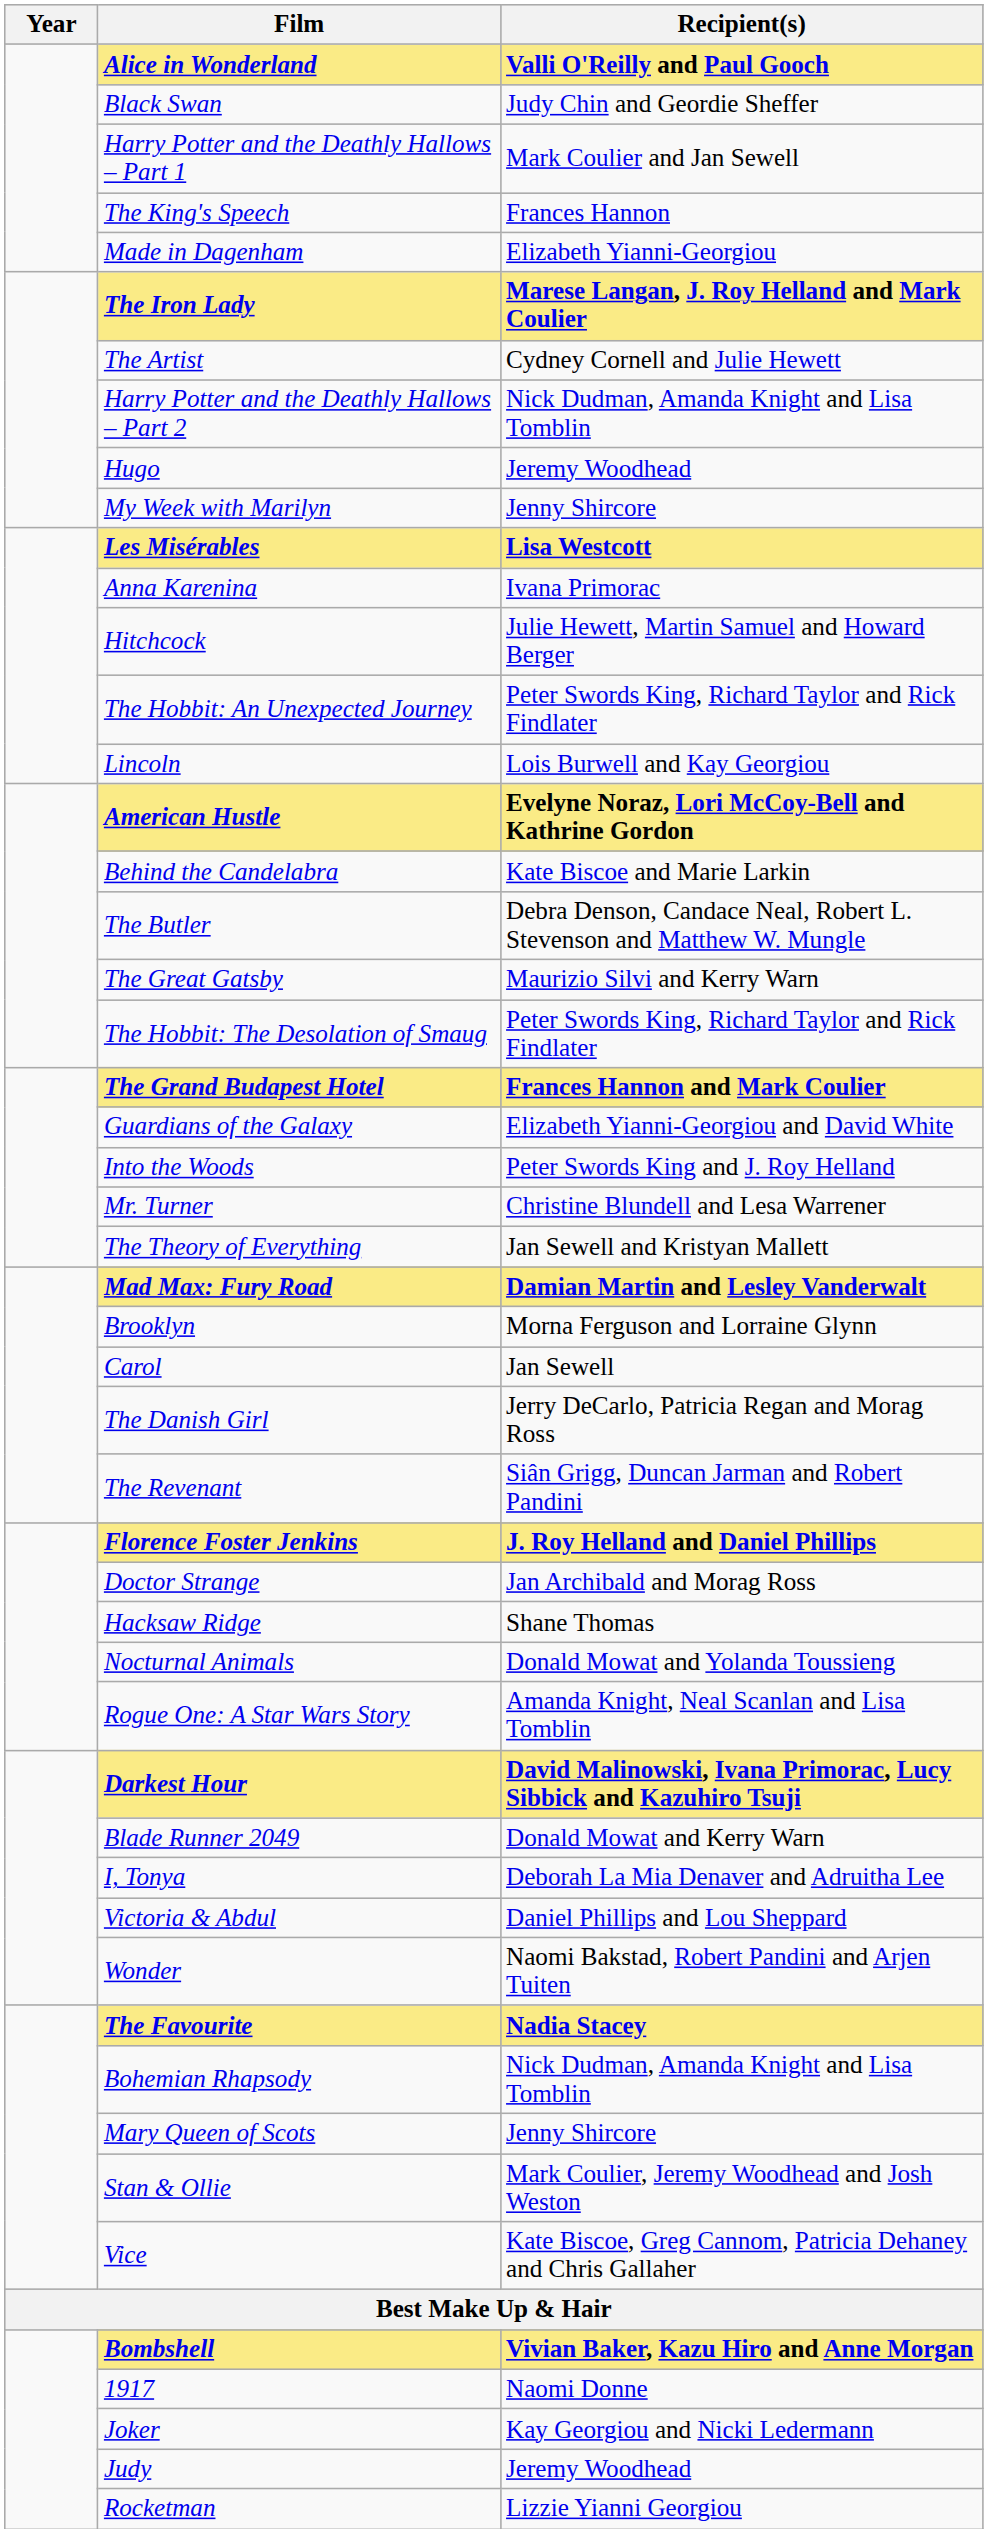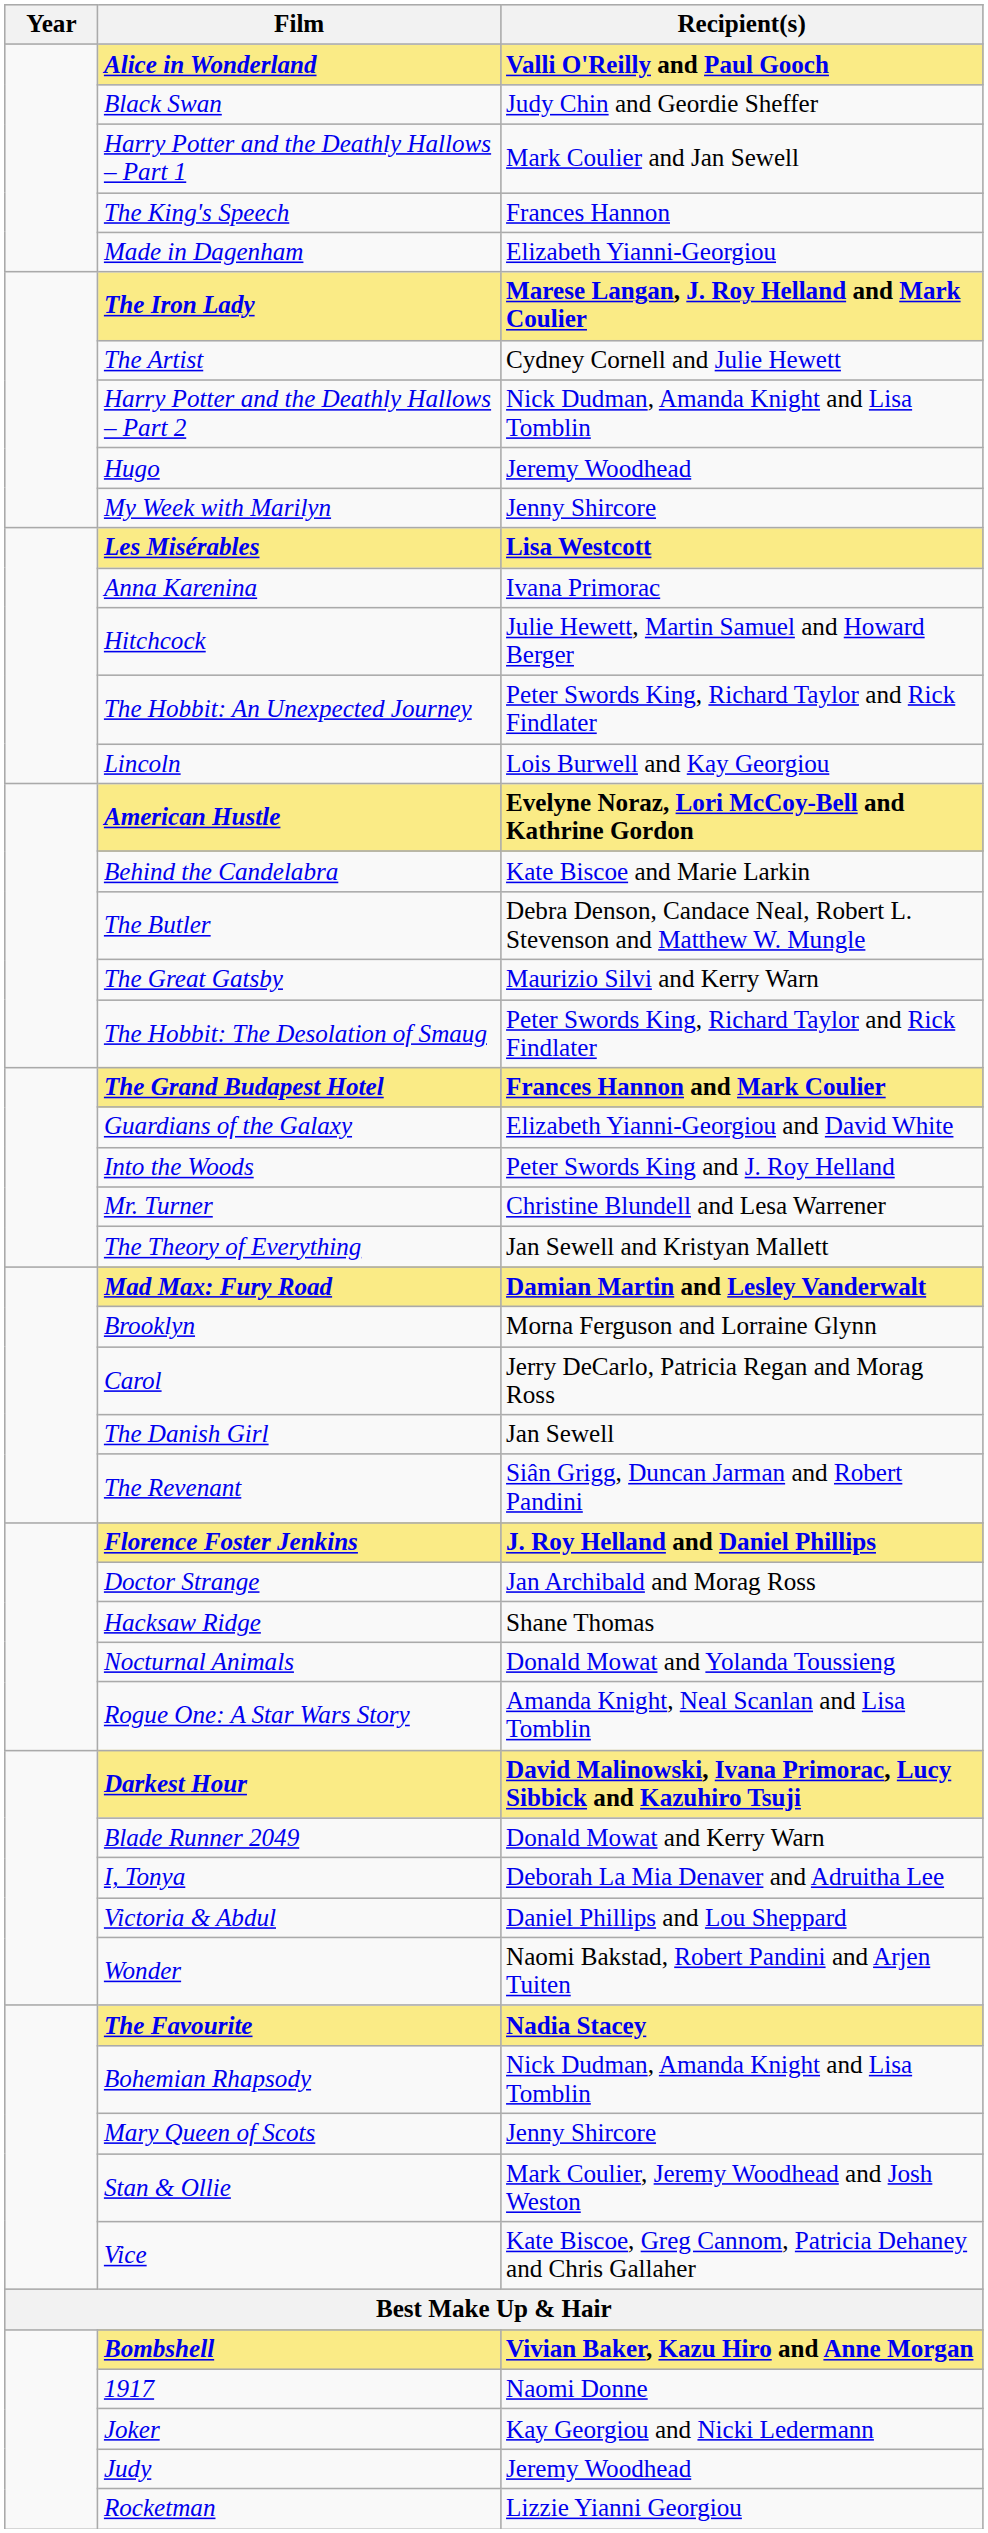(560, 1365) Jan Sewell -> (715, 1380) Jerry DeCarlo, Patricia Regan and Morag Ross
(715, 1419) Jerry DeCarlo, Patricia Regan and Morag Ross -> (560, 1434) Jan Sewell
